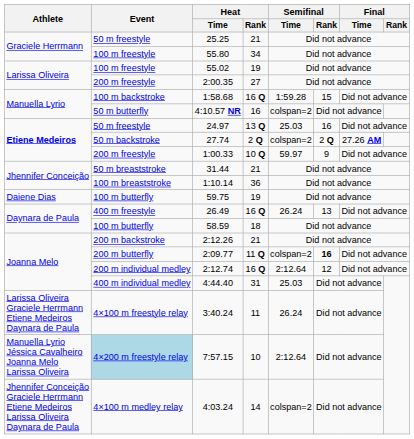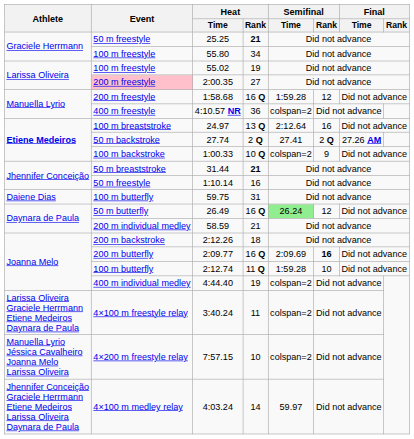(255, 40) normal -> (255, 40) bold
(124, 83) no background -> (124, 83) pink background
(129, 97) 100 m backstroke -> (124, 97) 200 m freestyle
(327, 97) 15 -> (327, 97) 12
(121, 111) 50 m butterfly -> (124, 111) 400 m freestyle
(255, 111) 16 -> (255, 111) 36
(122, 126) 50 m freestyle -> (132, 126) 100 m breaststroke
(291, 126) 25.03 -> (291, 126) 2:12.64
(291, 140) colspan=2 -> (291, 140) 27.41
(124, 154) 200 m freestyle -> (129, 154) 100 m backstroke
(291, 154) 59.97 -> (291, 154) colspan=2
(255, 169) normal -> (255, 169) bold
(132, 183) 100 m breaststroke -> (122, 183) 50 m freestyle
(255, 183) 36 -> (255, 183) 16
(255, 197) 19 -> (255, 197) 31
(124, 212) 400 m freestyle -> (121, 212) 50 m butterfly
(291, 212) no background -> (291, 212) lightgreen background
(327, 212) 13 -> (327, 212) 12
(123, 226) 100 m butterfly -> (142, 226) 200 m individual medley
(255, 226) 18 -> (255, 226) 21
(255, 240) 21 -> (255, 240) 18
(255, 255) 11 Q -> (255, 255) 16 Q
(291, 255) colspan=2 -> (291, 255) 2:09.69
(142, 269) 200 m individual medley -> (123, 269) 100 m butterfly
(255, 269) 16 Q -> (255, 269) 11 Q
(291, 269) 2:12.64 -> (291, 269) 1:59.28
(327, 269) 12 -> (327, 269) 10
(255, 283) 31 -> (255, 283) 19
(291, 283) 25.03 -> (291, 283) colspan=2
(291, 313) 26.24 -> (291, 313) colspan=2
(141, 357) lightblue background -> (141, 357) no background
(291, 357) 2:12.64 -> (291, 357) colspan=2
(291, 407) colspan=2 -> (291, 407) 59.97
